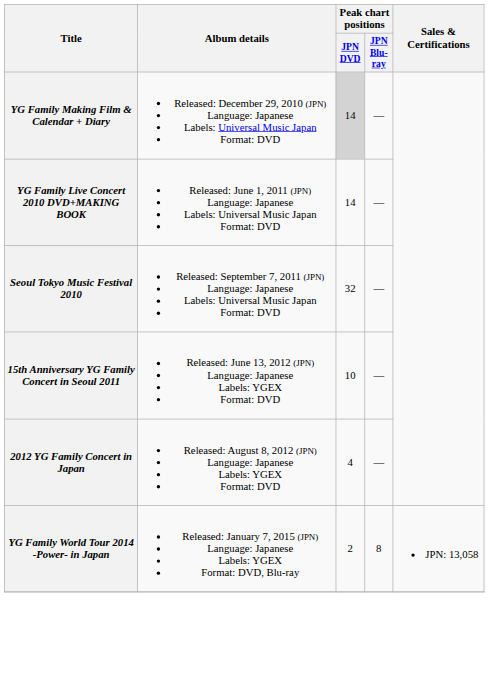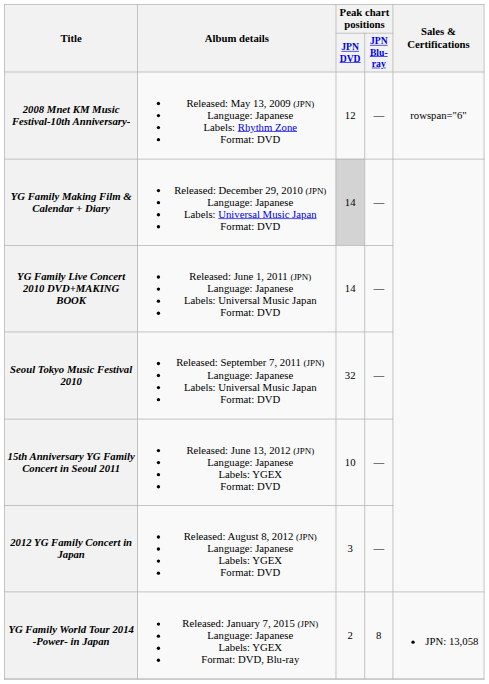+ row: (71, 115)
(350, 462) 4 -> (350, 549) 3
